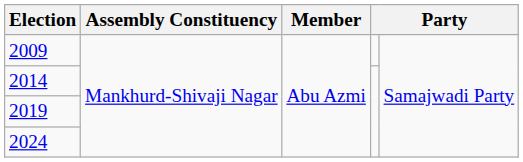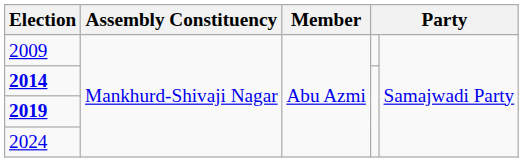(28, 80) normal -> (28, 80) bold
(28, 111) normal -> (28, 111) bold
